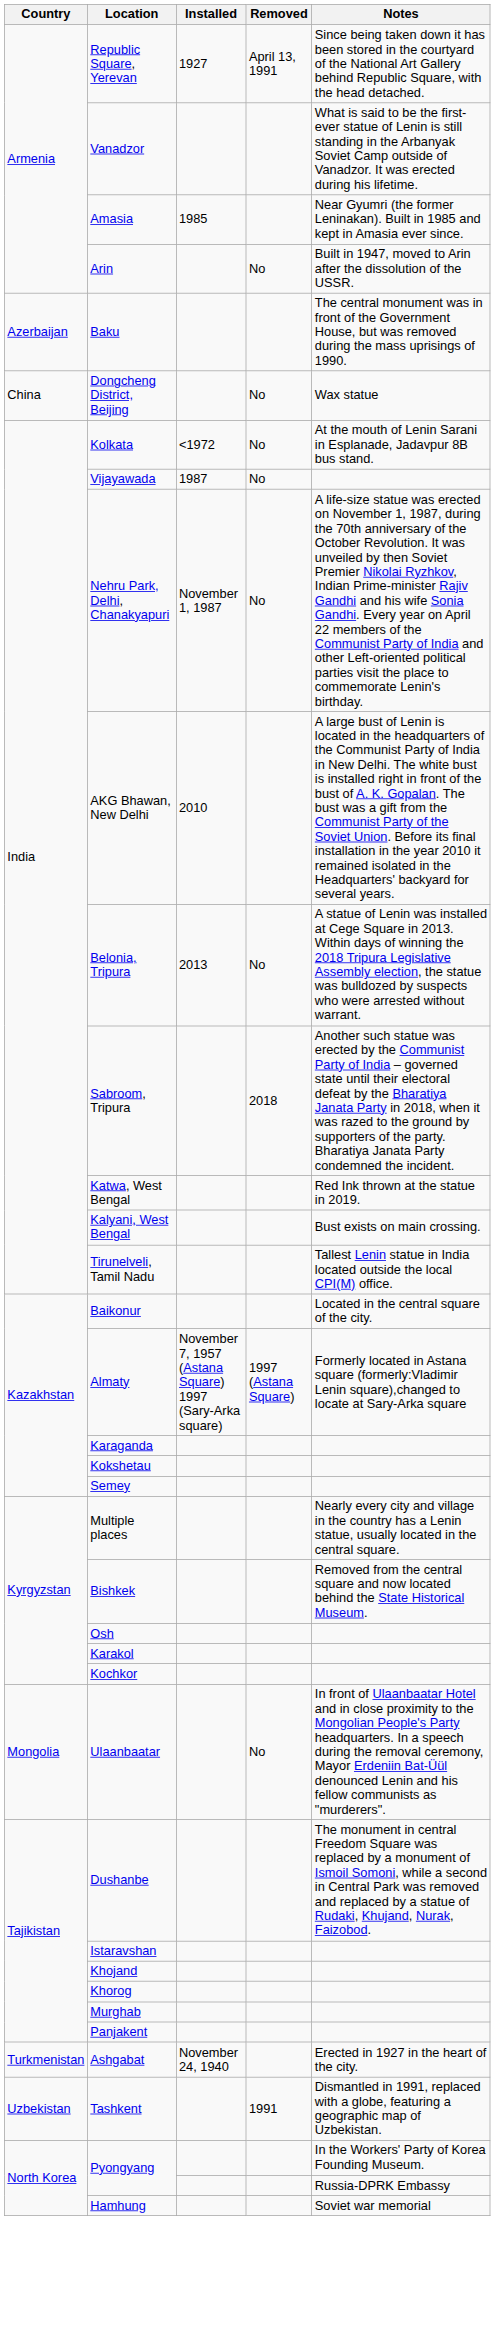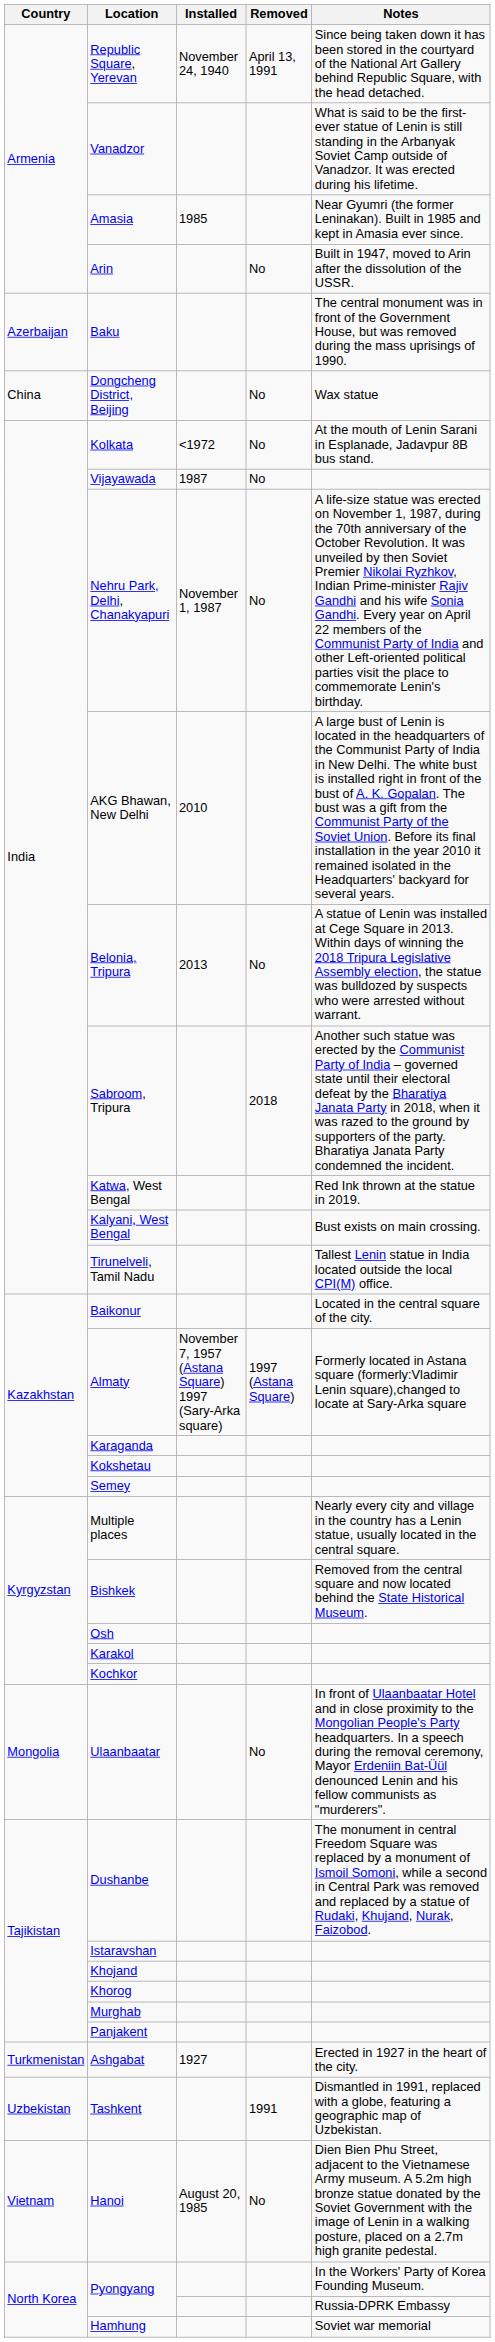(193, 63) 1927 -> (209, 63) November 24, 1940
(209, 2059) November 24, 1940 -> (193, 2059) 1927
+ row: (31, 2201)
